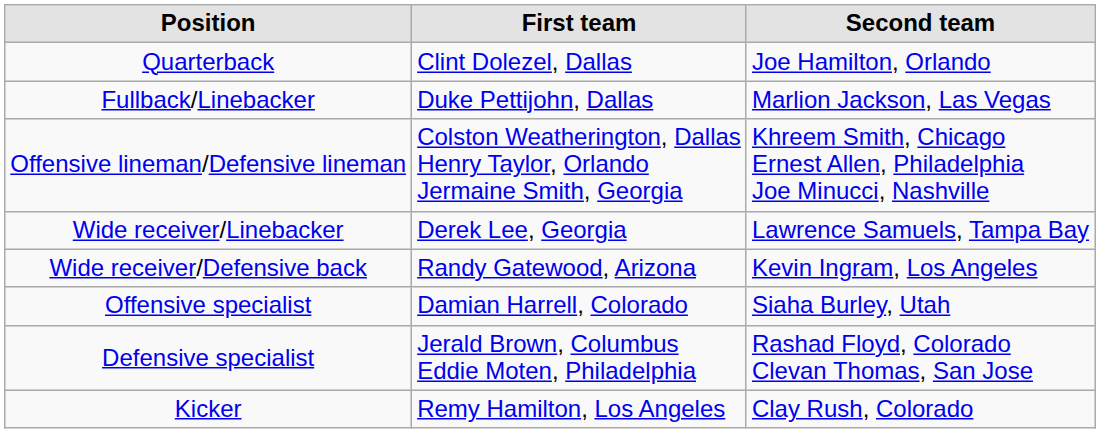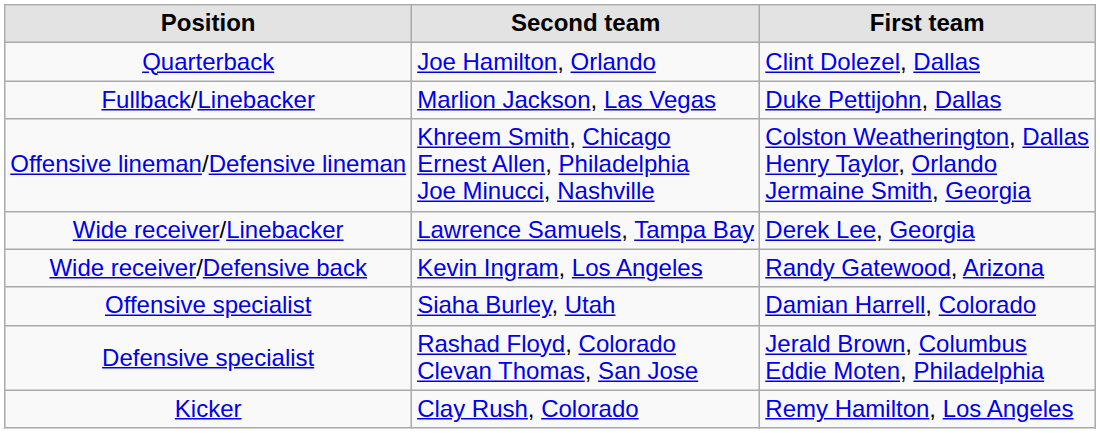columns swapped: (579, 23) <-> (920, 23)
